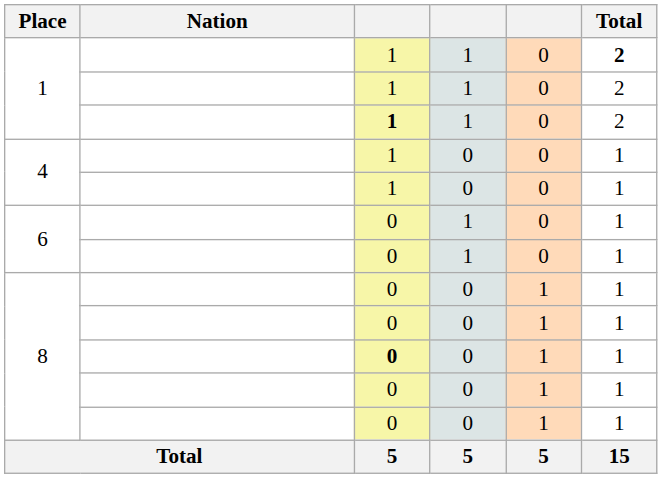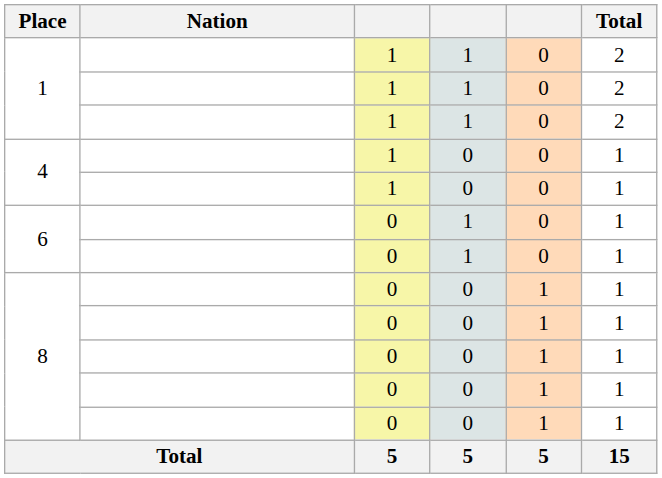(619, 54) bold -> (619, 54) normal
(392, 121) bold -> (392, 121) normal
(392, 356) bold -> (392, 356) normal
